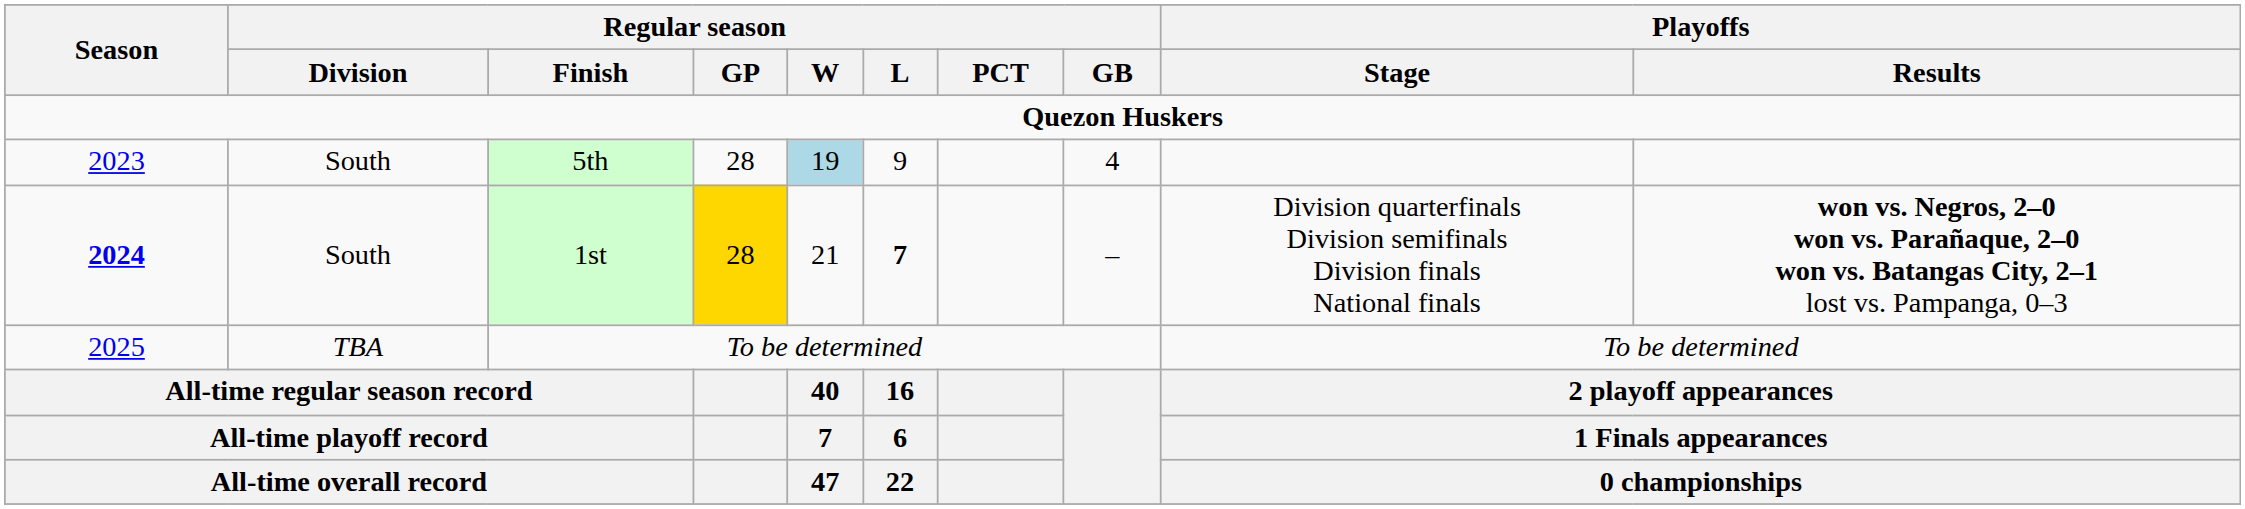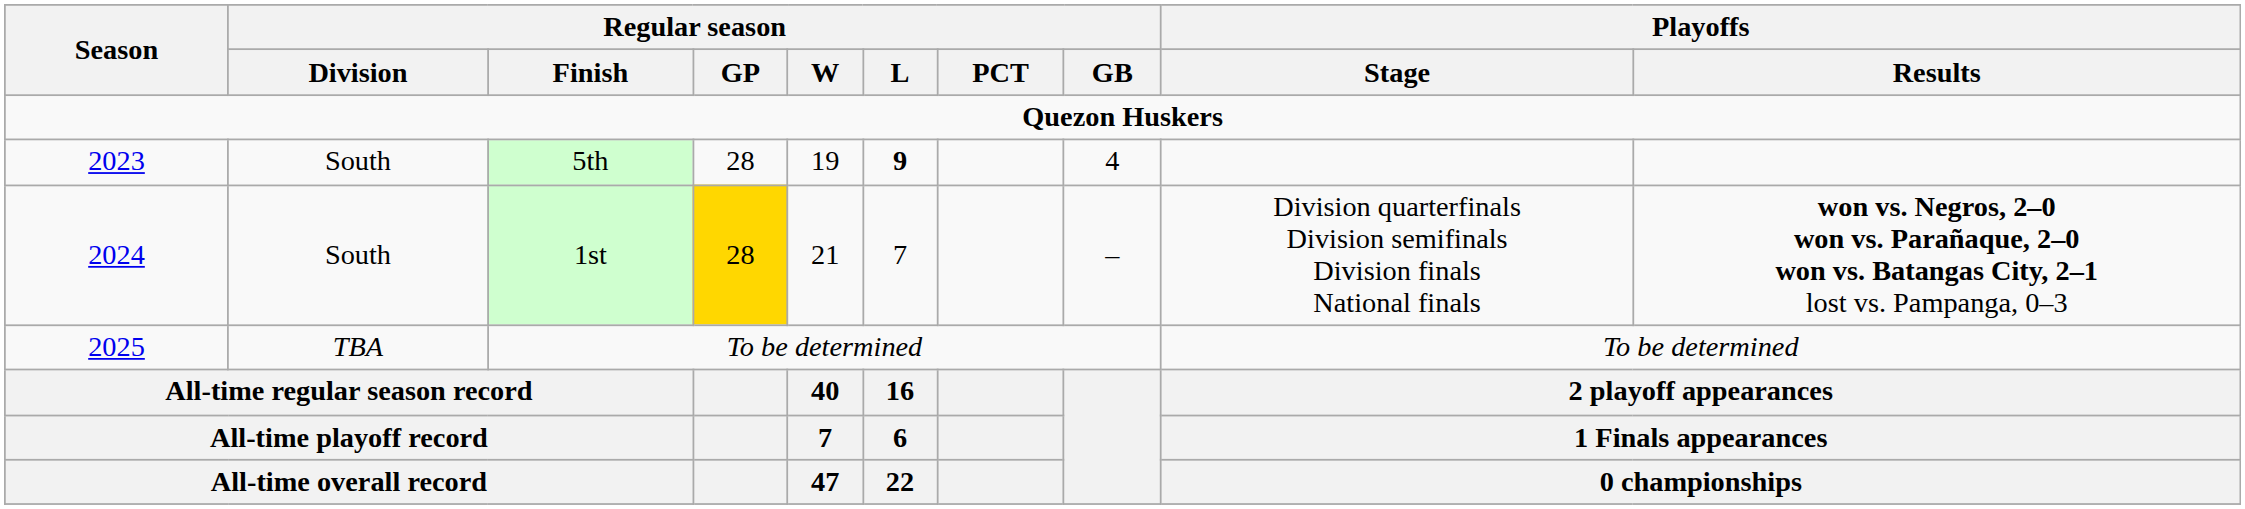(825, 161) lightblue background -> (825, 161) no background
(900, 161) normal -> (900, 161) bold
(117, 254) bold -> (117, 254) normal
(900, 254) bold -> (900, 254) normal
